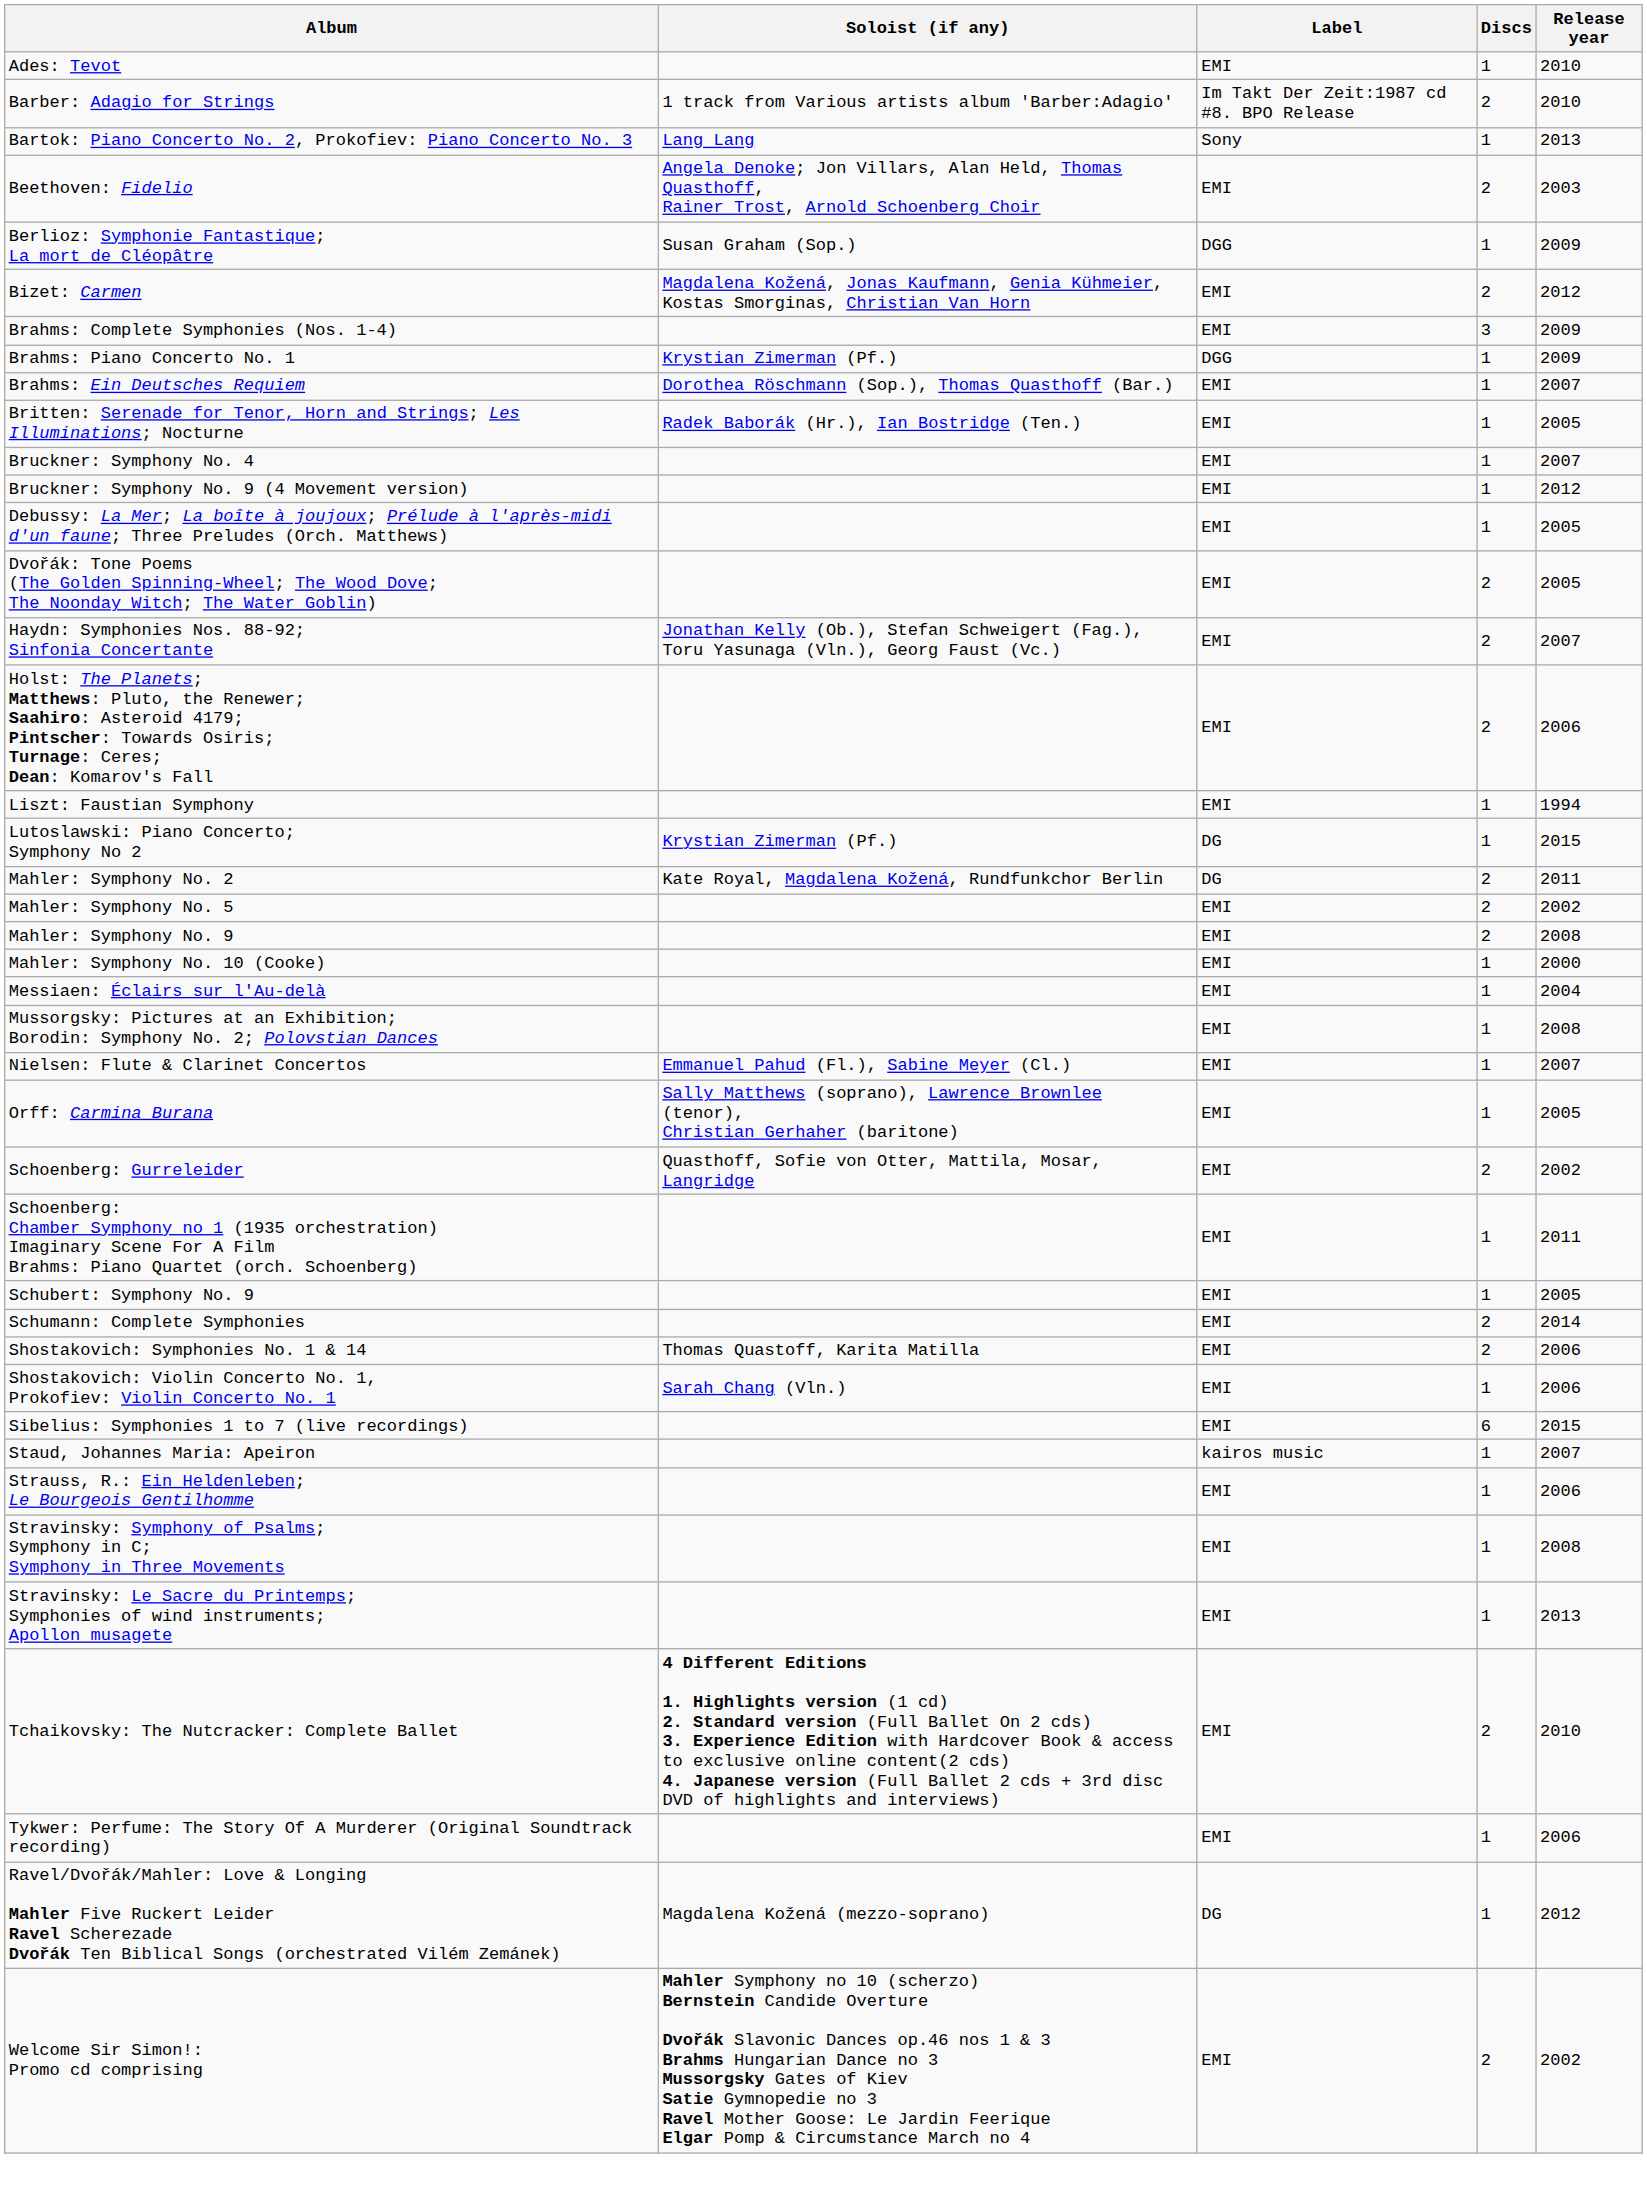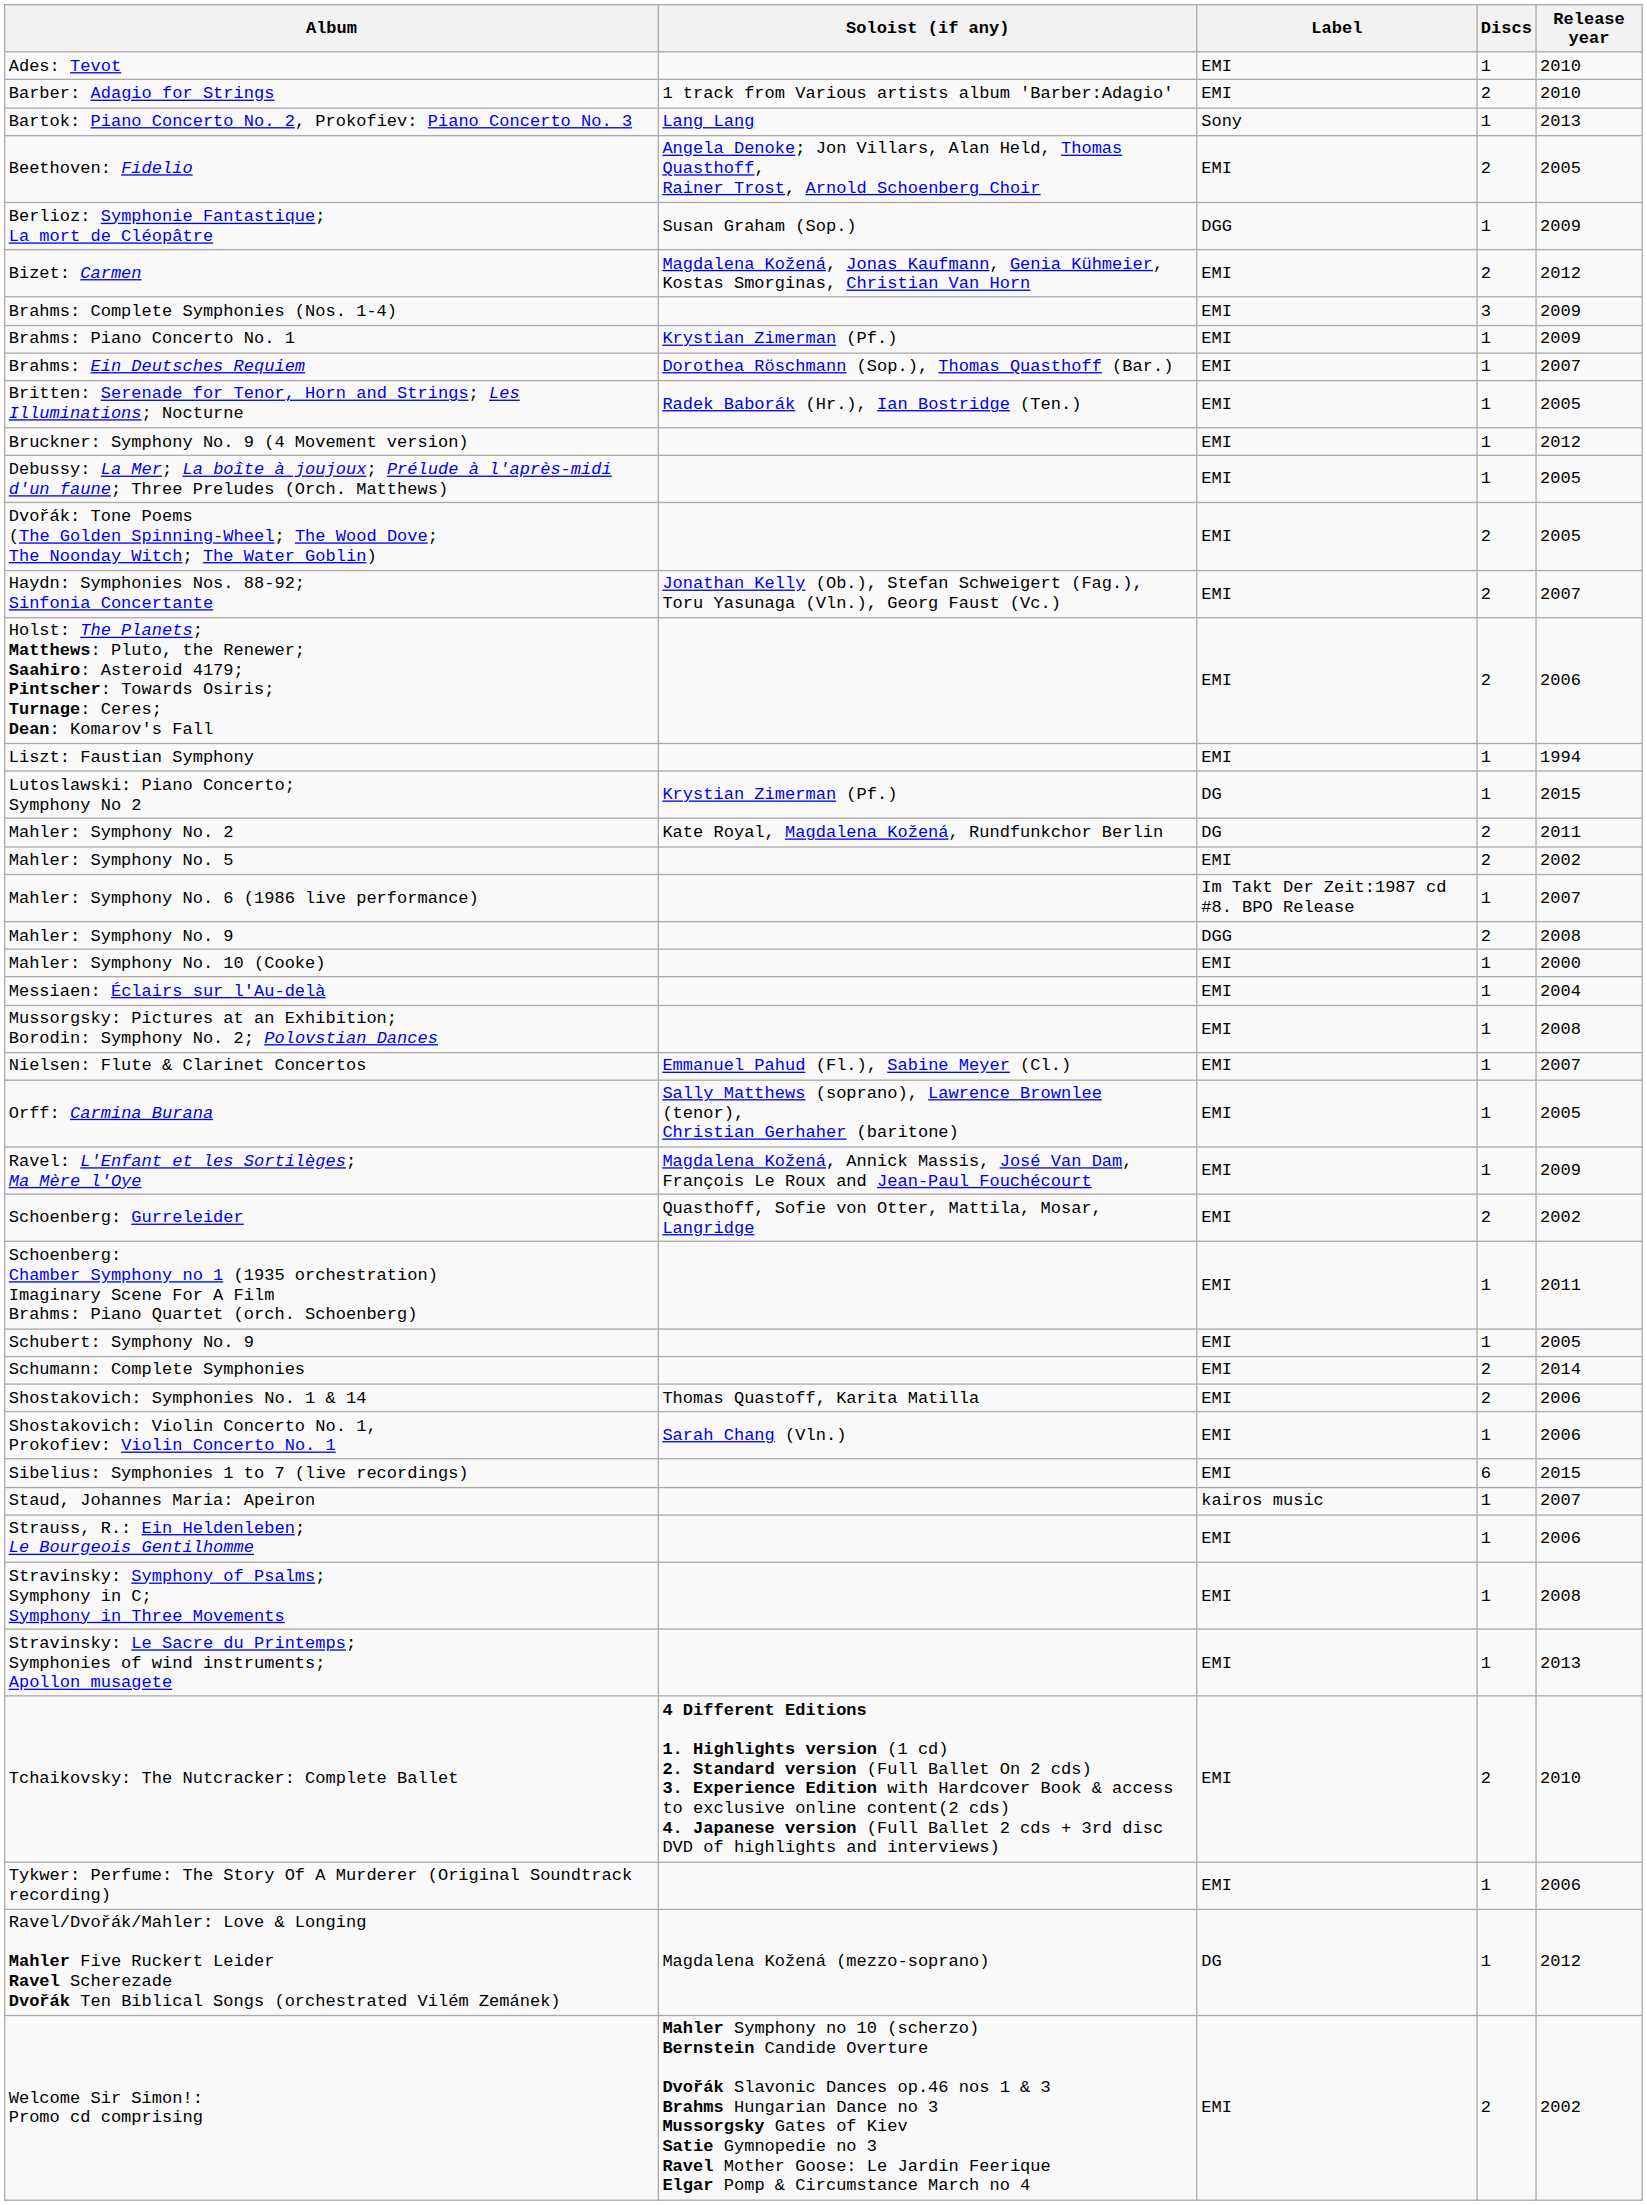(1324, 104) Im Takt Der Zeit:1987 cd #8. BPO Release -> (1217, 94) EMI
(1560, 189) 2003 -> (1560, 169) 2005
(1217, 358) DGG -> (1217, 339) EMI
- row: (131, 461)
+ row: (244, 898)
(1217, 935) EMI -> (1217, 935) DGG
+ row: (182, 1171)
